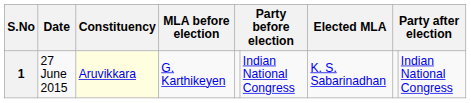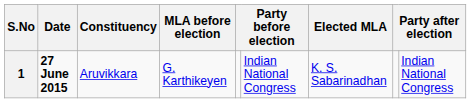(54, 74) normal -> (55, 74) bold
(107, 74) lightyellow background -> (109, 74) no background
